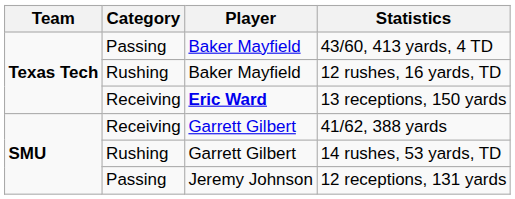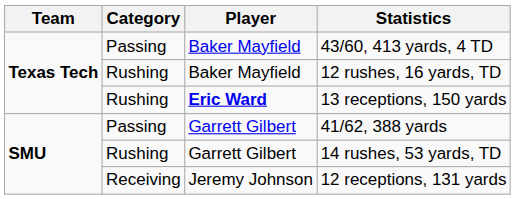(143, 99) Receiving -> (137, 99) Rushing
(143, 126) Receiving -> (136, 126) Passing
(136, 180) Passing -> (143, 180) Receiving
